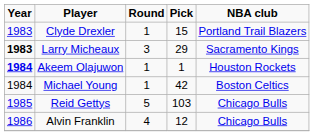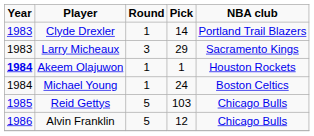(181, 31) 15 -> (181, 31) 14
(20, 49) bold -> (20, 49) normal
(181, 85) 42 -> (181, 85) 24
(147, 121) 4 -> (147, 121) 5
